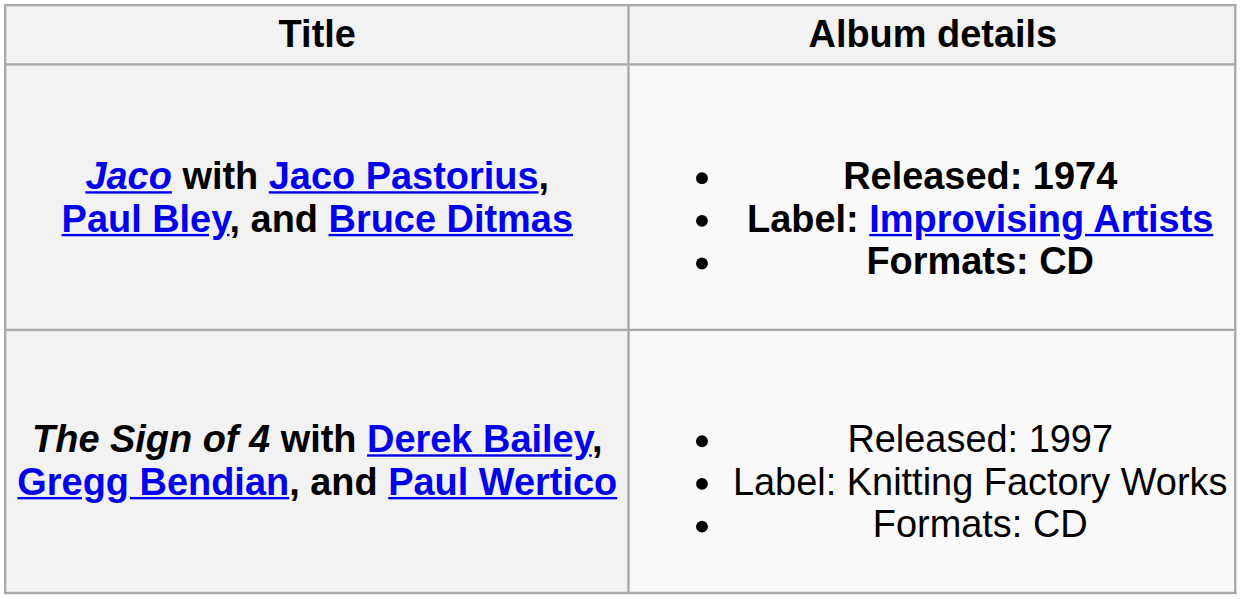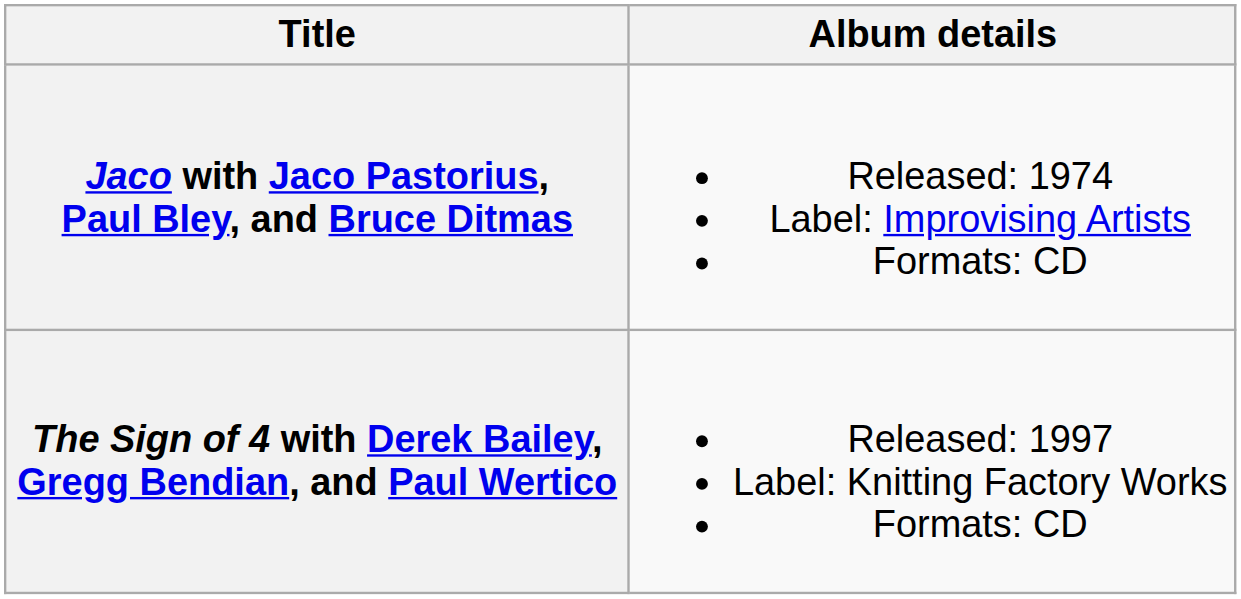(933, 219) bold -> (933, 219) normal
